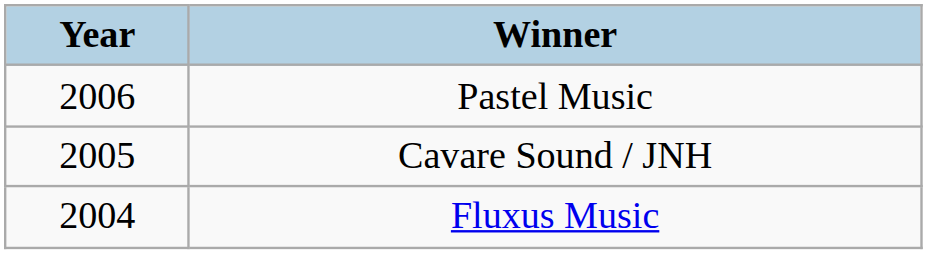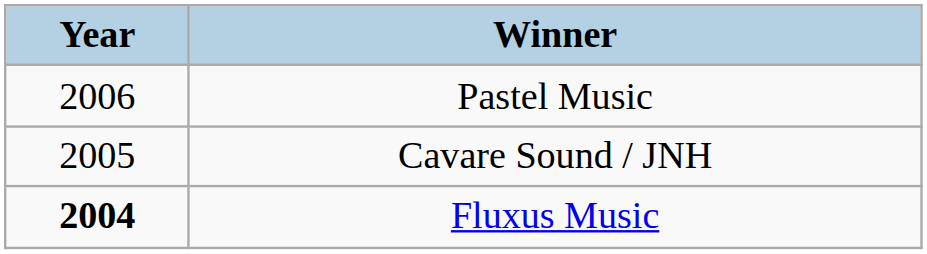(97, 215) normal -> (97, 215) bold
